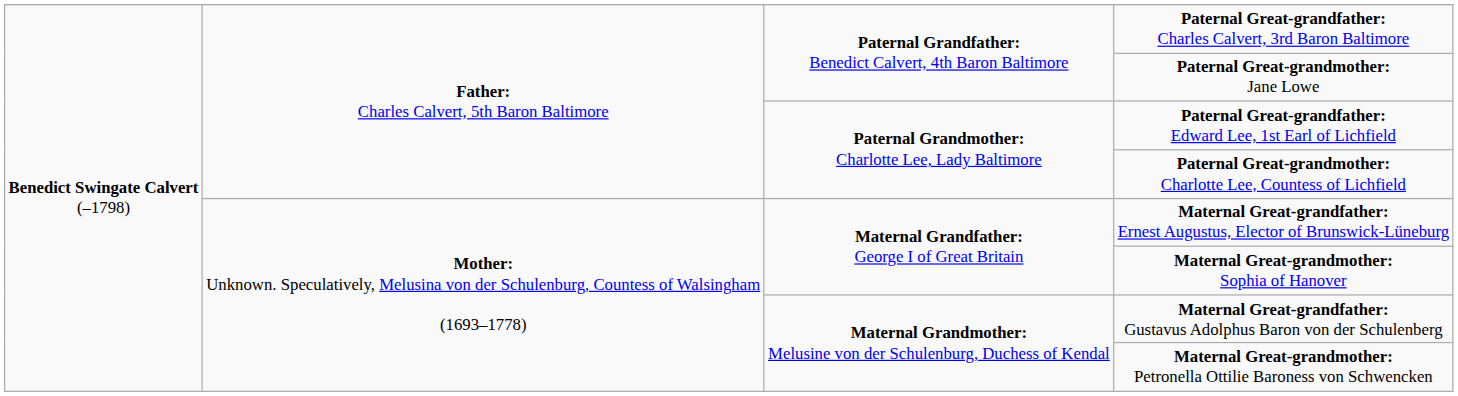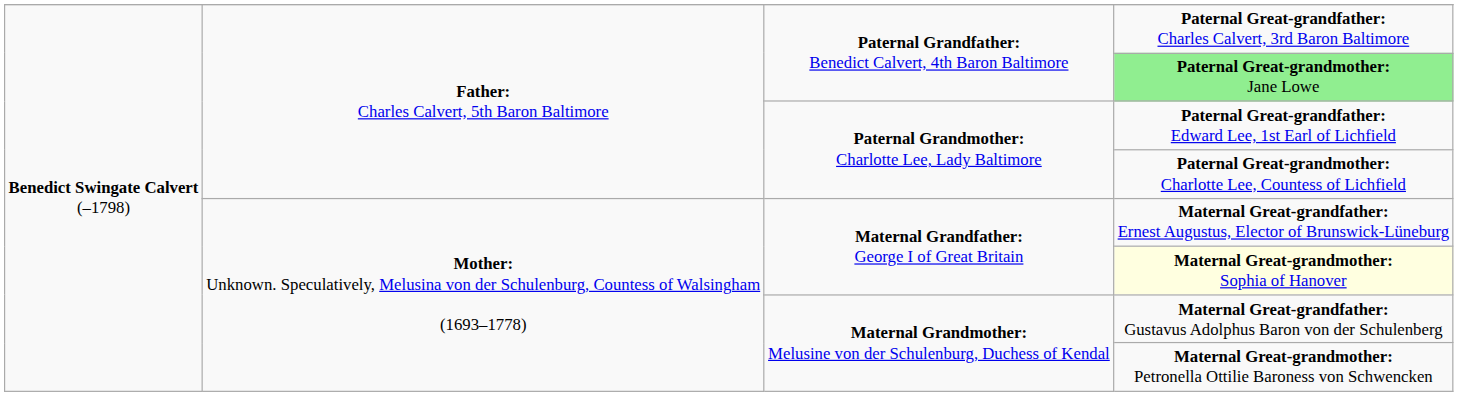(1283, 77) no background -> (1283, 77) lightgreen background
(1283, 270) no background -> (1283, 270) lightyellow background
